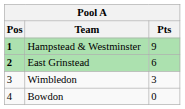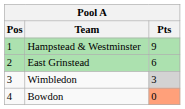(9, 46) bold -> (9, 46) normal
(9, 63) bold -> (9, 63) normal
(154, 79) no background -> (154, 79) lightgrey background
(154, 96) no background -> (154, 96) lightsalmon background
